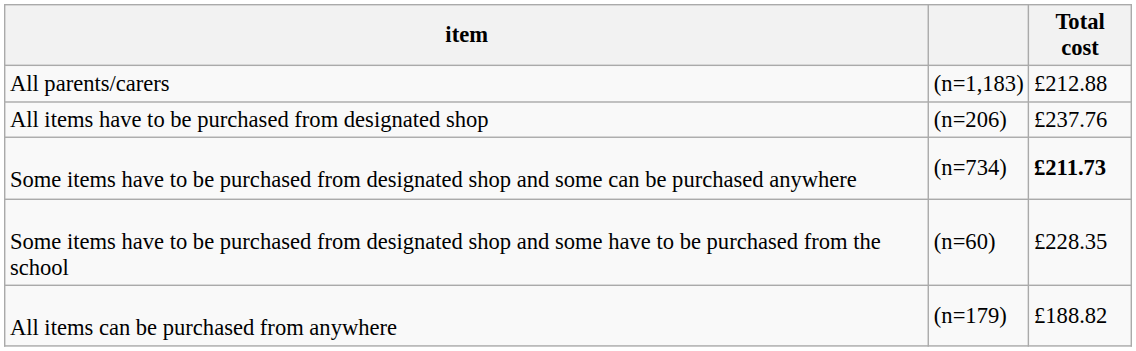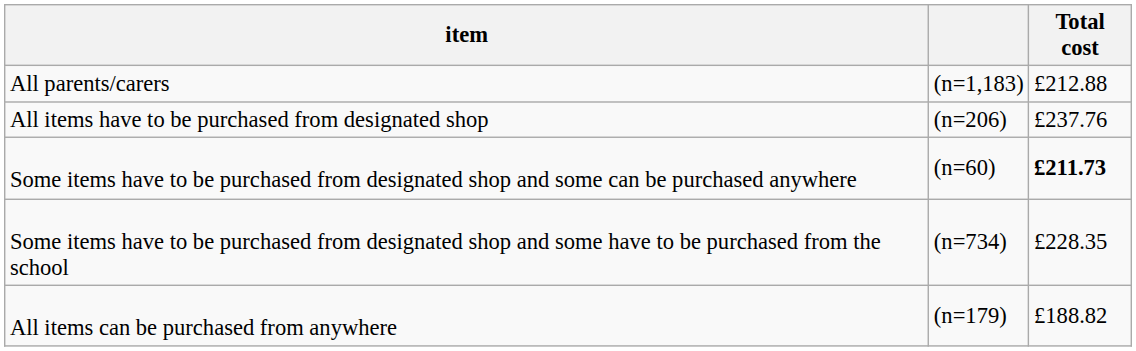(970, 167) (n=734) -> (965, 167) (n=60)
(965, 241) (n=60) -> (970, 241) (n=734)
